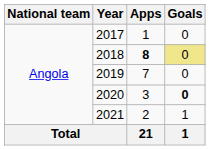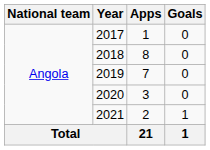(146, 54) bold -> (146, 54) normal
(185, 54) khaki background -> (185, 54) no background
(185, 94) bold -> (185, 94) normal
